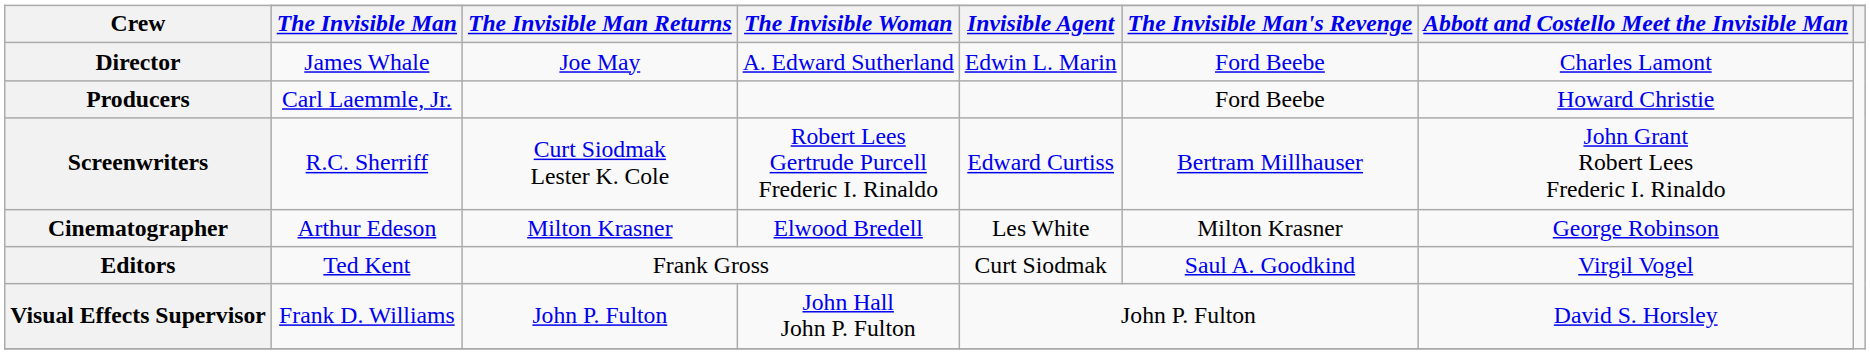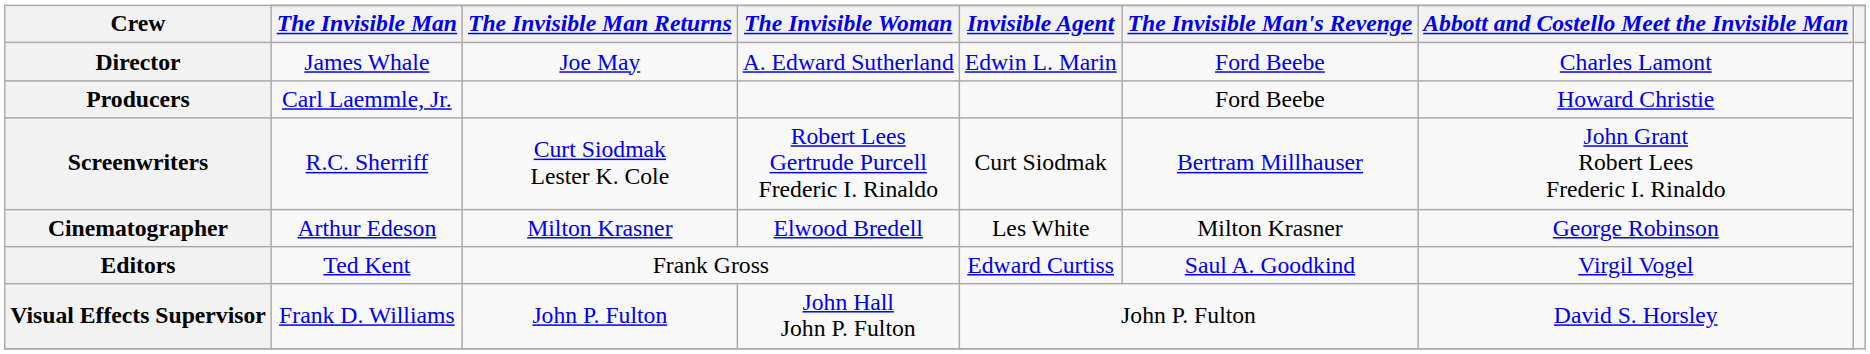(1041, 163) Edward Curtiss -> (1041, 163) Curt Siodmak
(1041, 265) Curt Siodmak -> (1041, 265) Edward Curtiss
